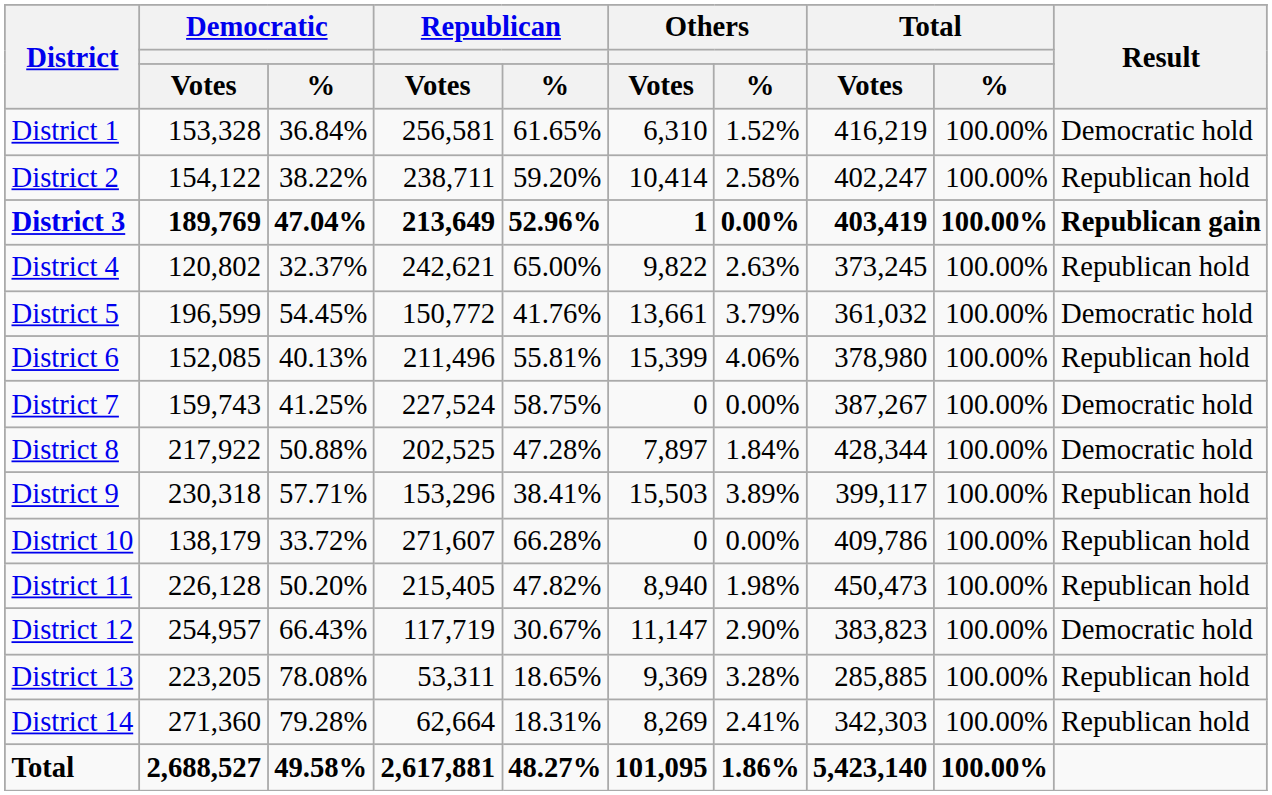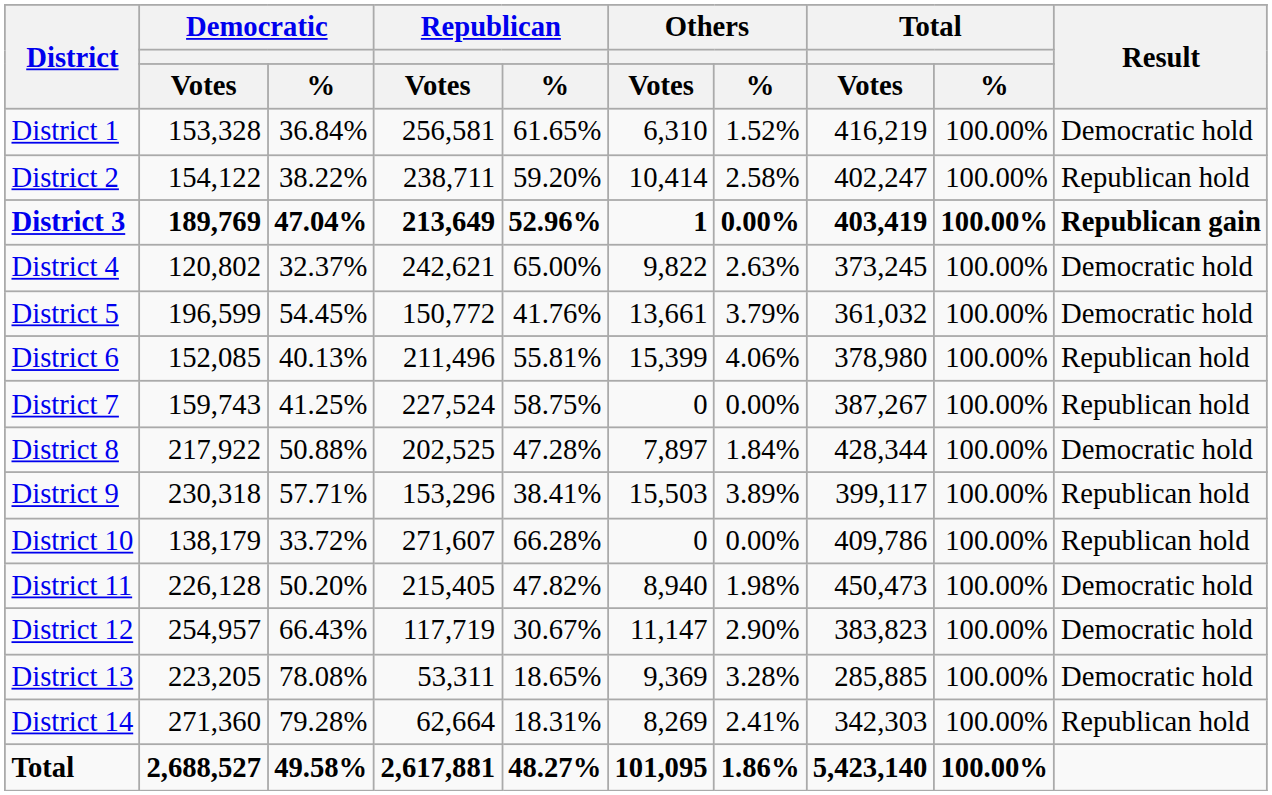(1155, 267) Republican hold -> (1157, 267) Democratic hold
(1157, 403) Democratic hold -> (1155, 403) Republican hold
(1155, 585) Republican hold -> (1157, 585) Democratic hold
(1155, 676) Republican hold -> (1157, 676) Democratic hold
